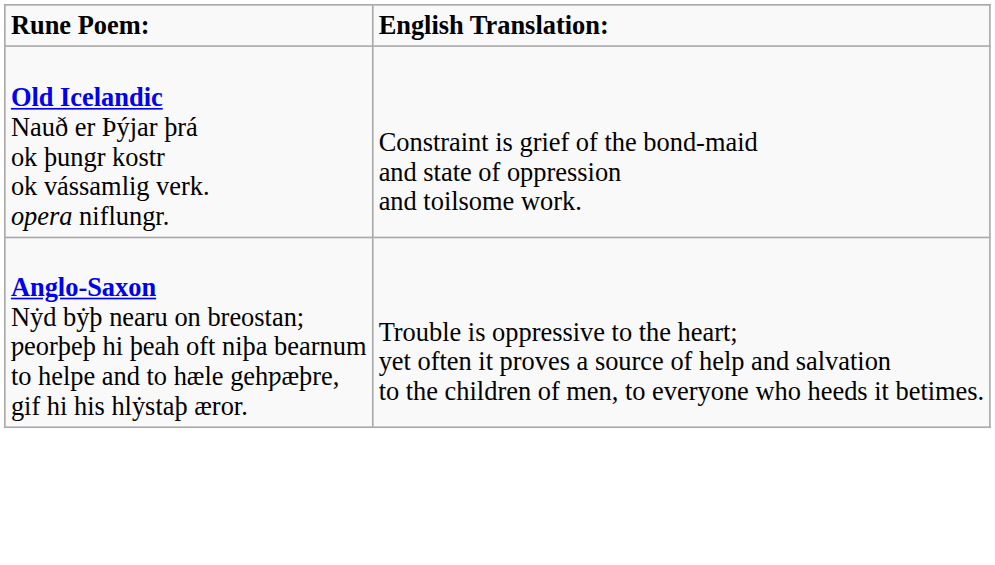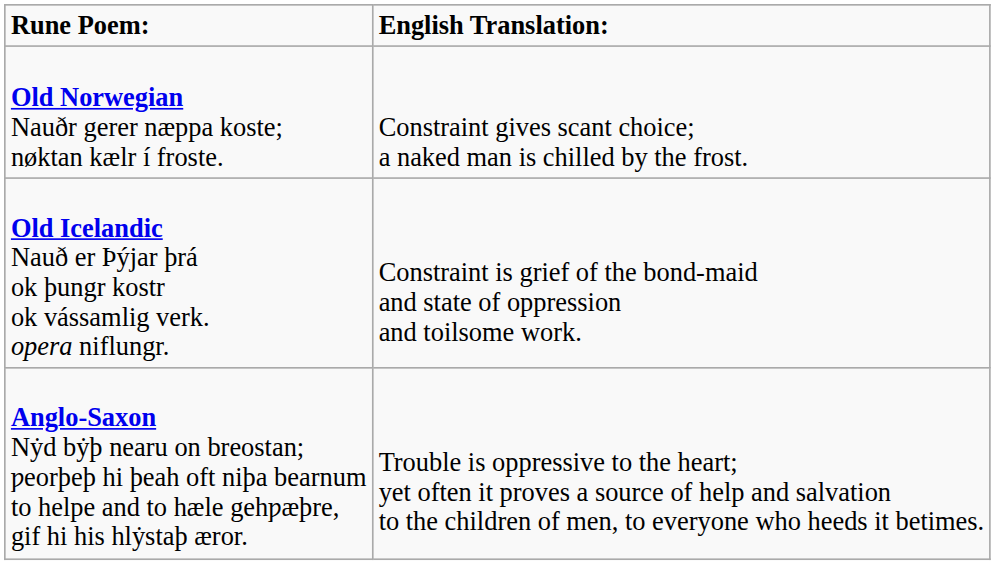+ row: (147, 126)
